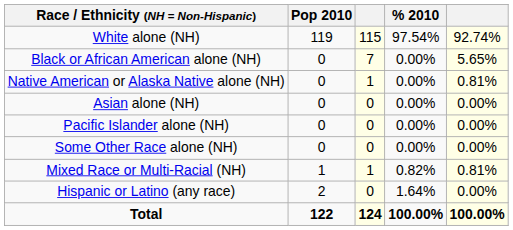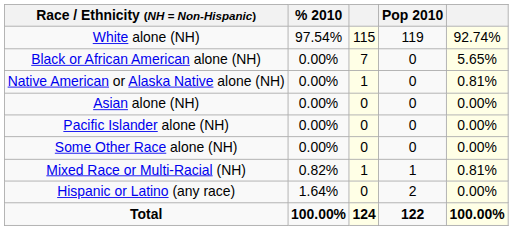columns swapped: (322, 15) <-> (416, 15)
